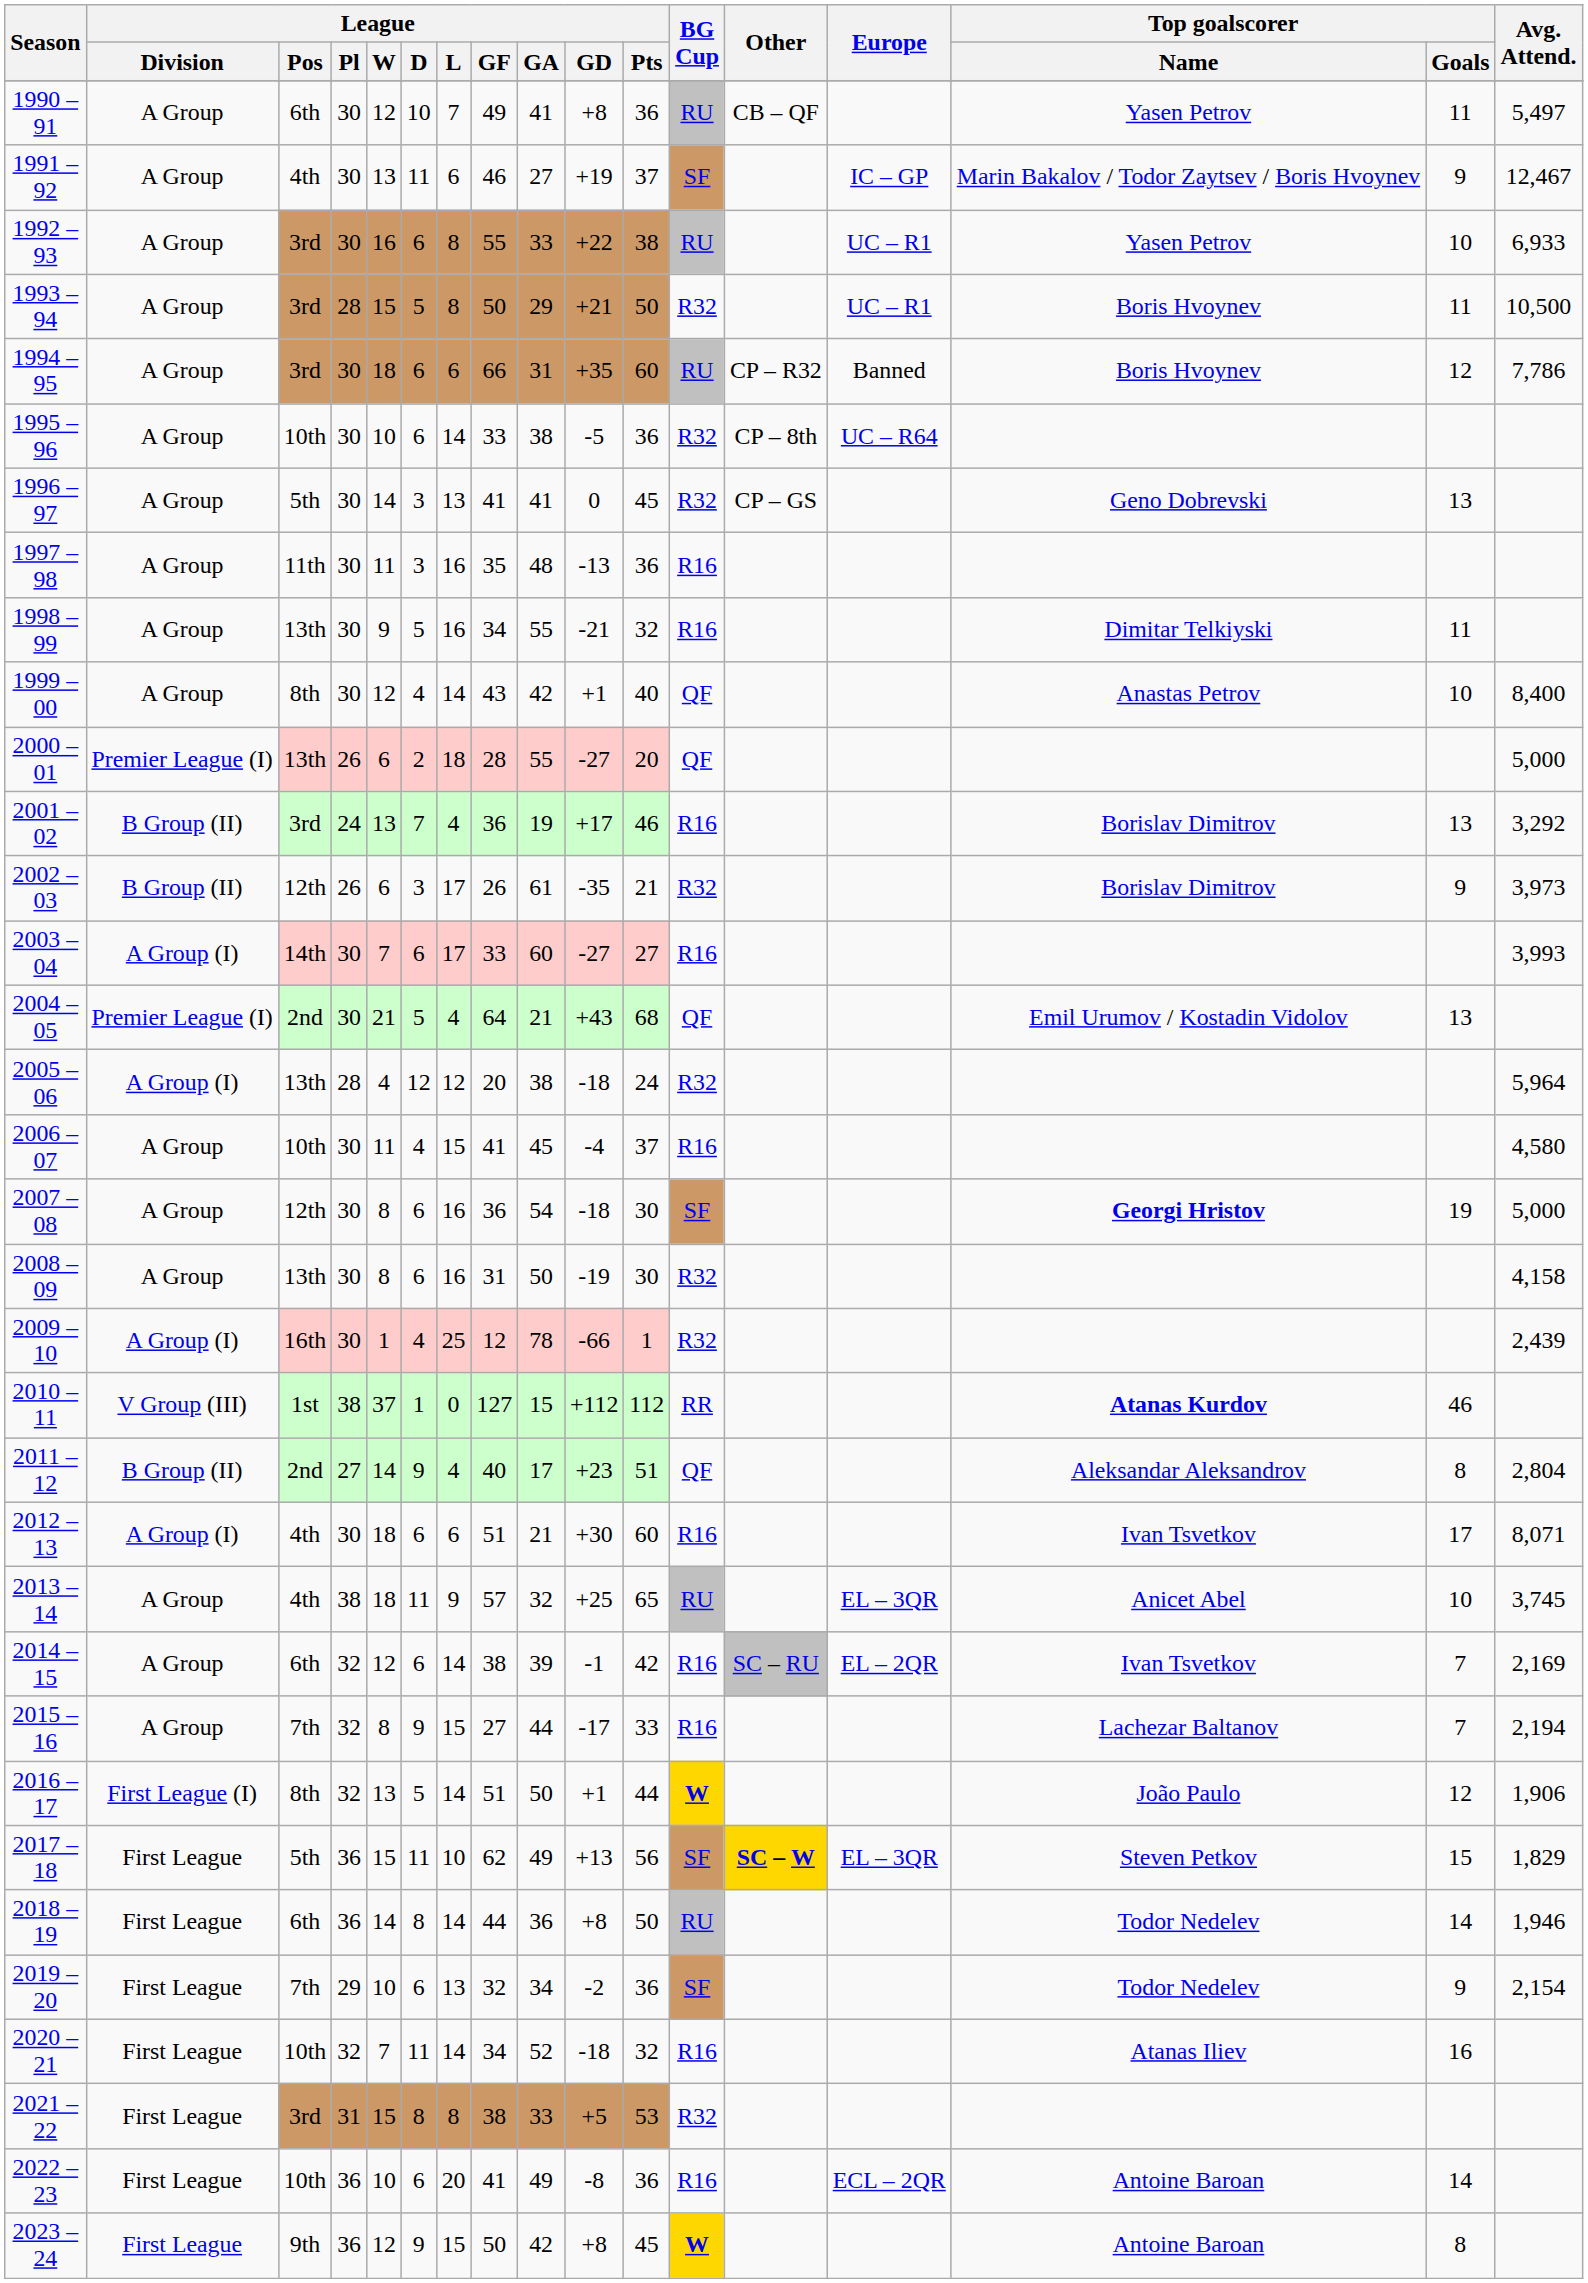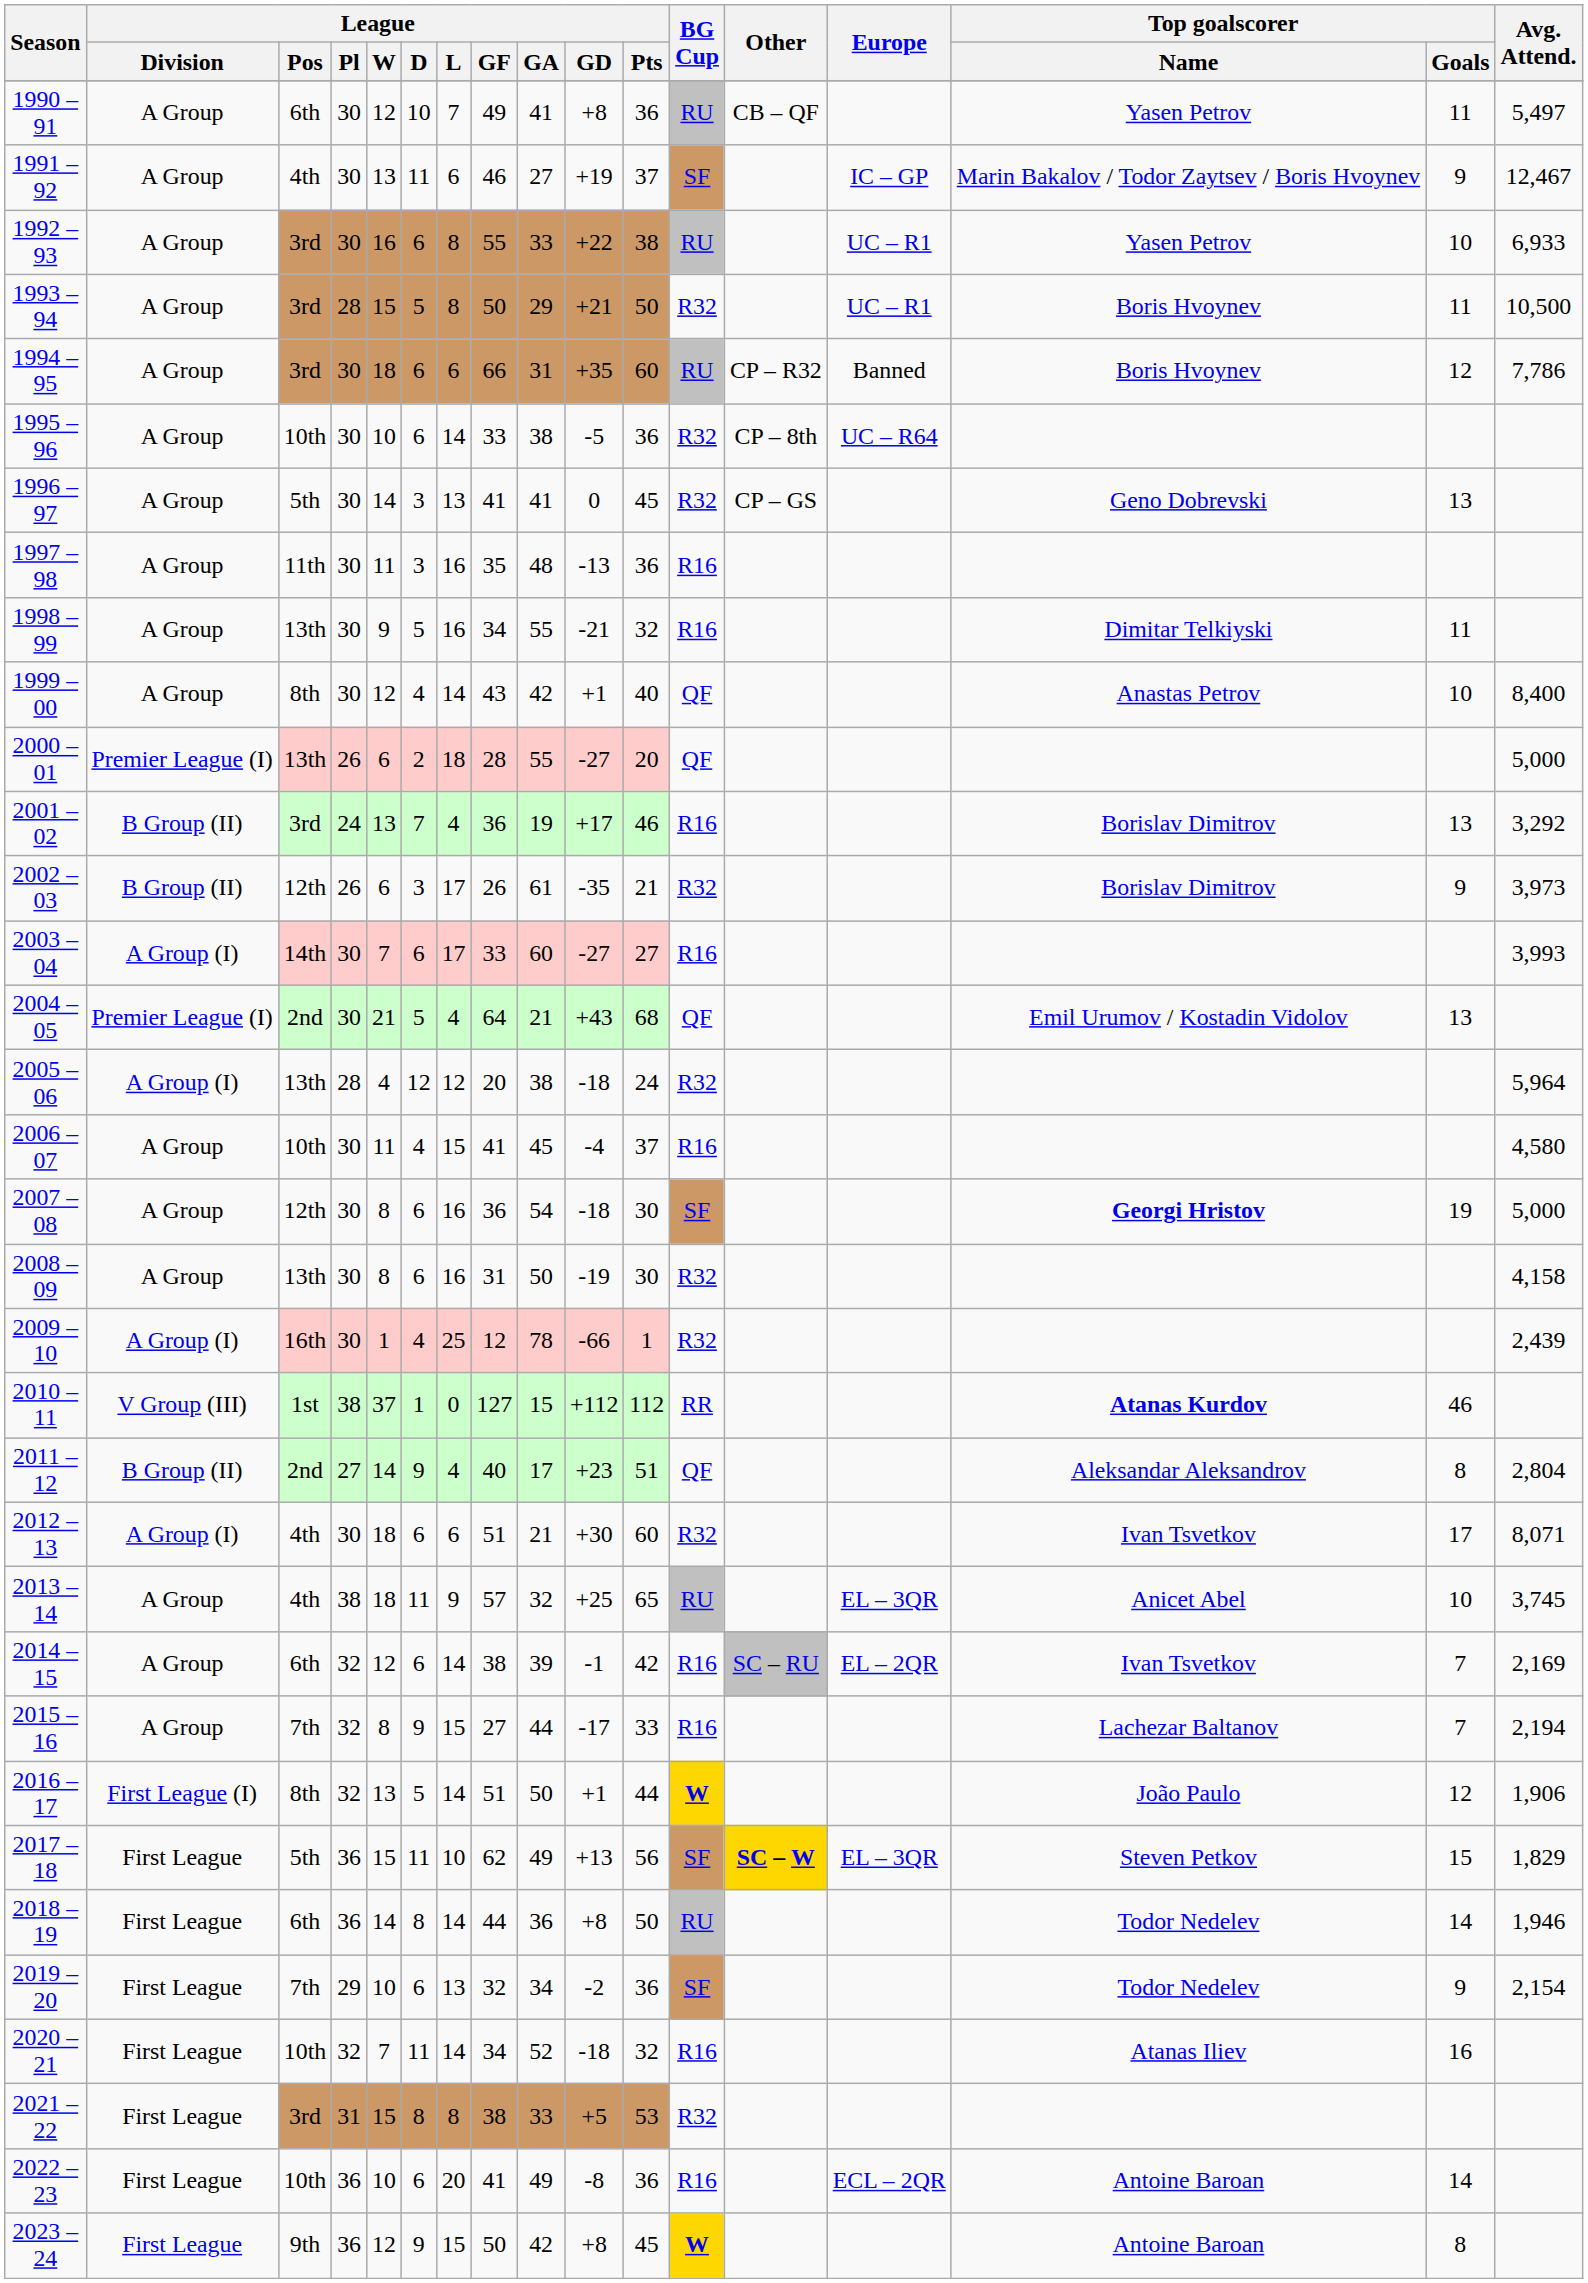(697, 1534) R16 -> (697, 1534) R32
